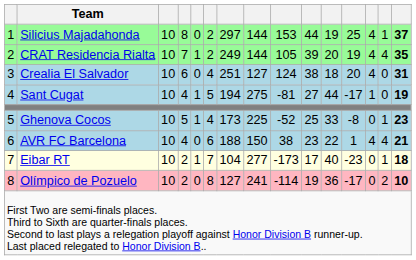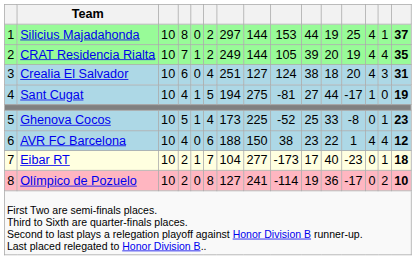(385, 74) 0 -> (385, 74) 3
(401, 140) 21 -> (401, 140) 12
